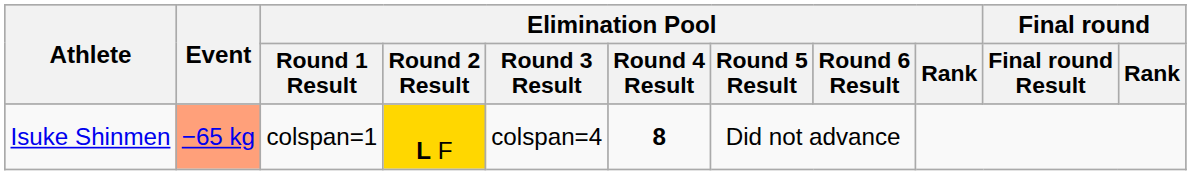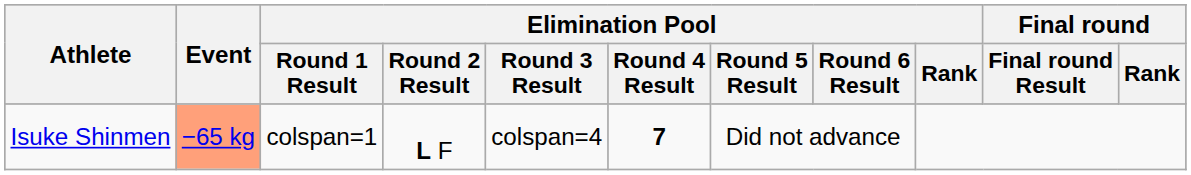(434, 151) gold background -> (434, 151) no background
(659, 137) 8 -> (659, 137) 7
